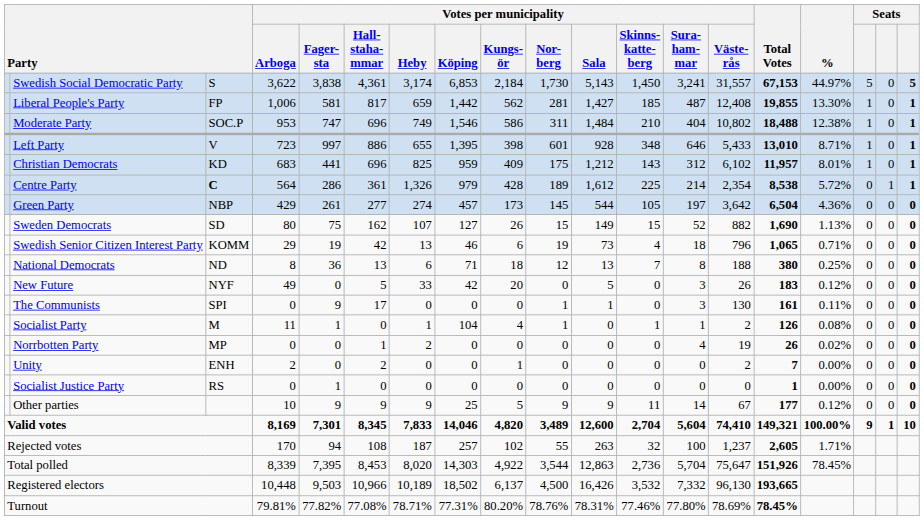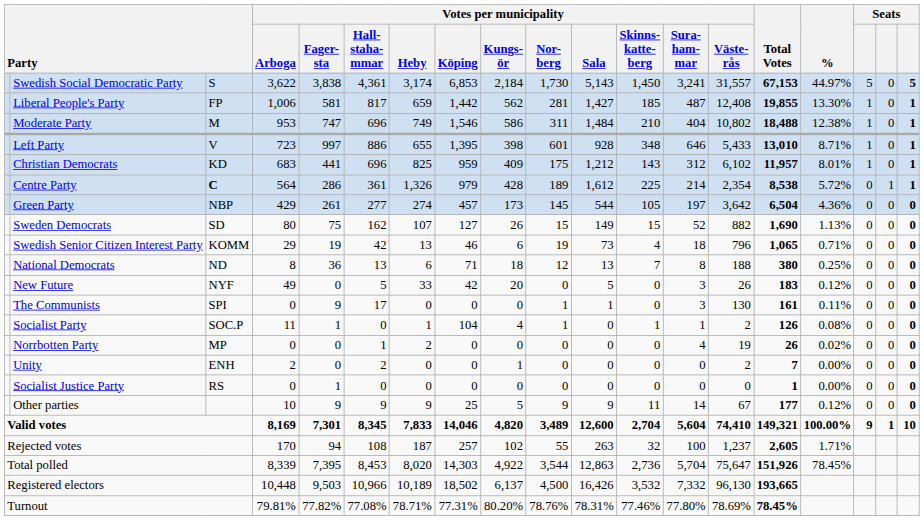(226, 123) SOC.P -> (214, 123) M
(214, 325) M -> (226, 325) SOC.P
